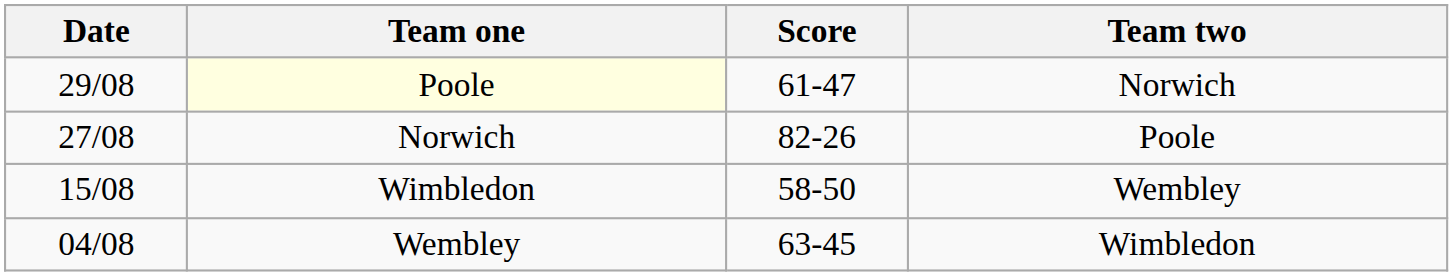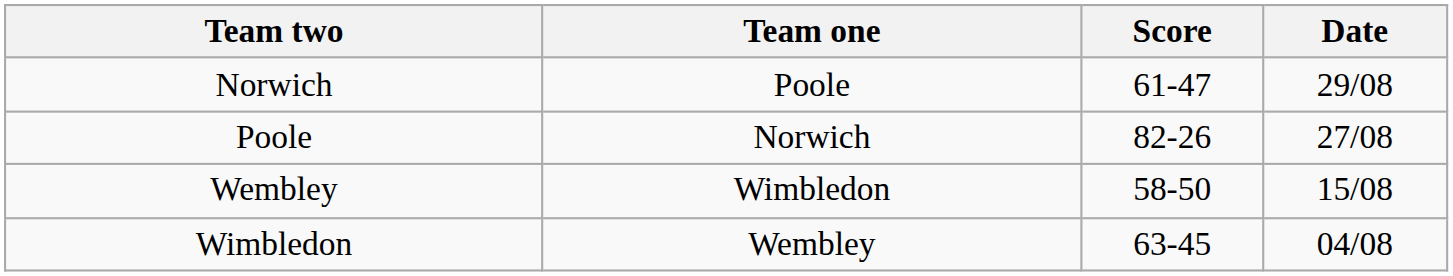columns swapped: (96, 31) <-> (1177, 31)
(457, 84) lightyellow background -> (812, 84) no background
